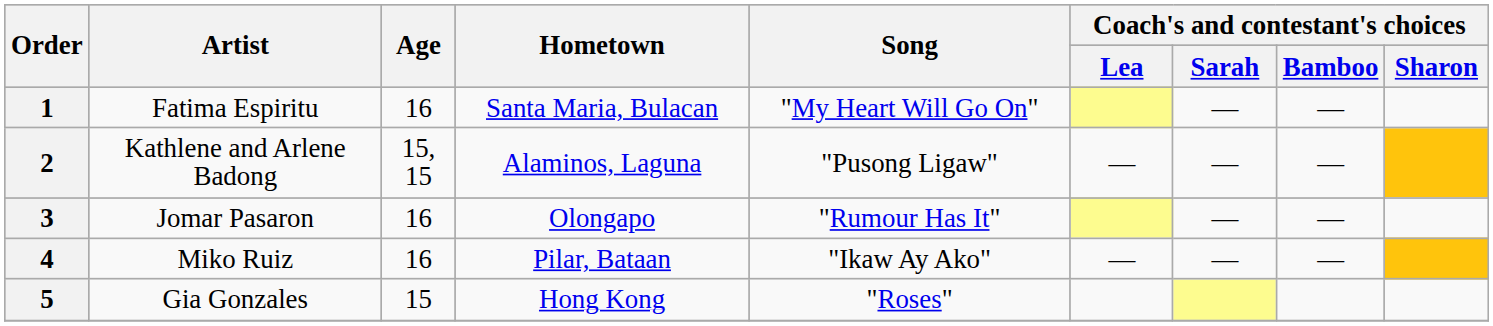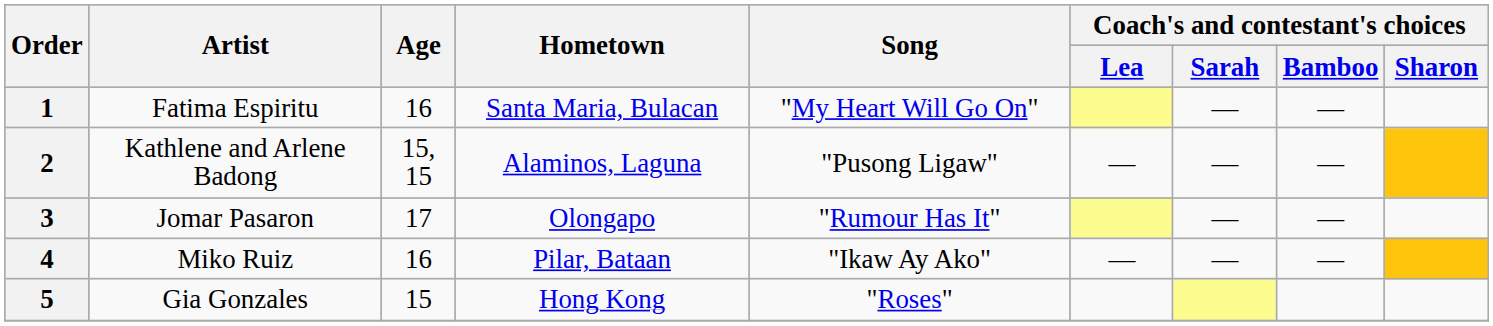(419, 218) 16 -> (419, 218) 17
